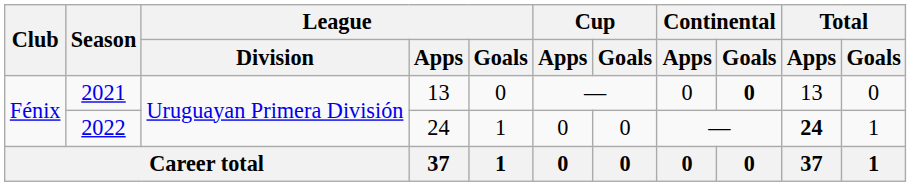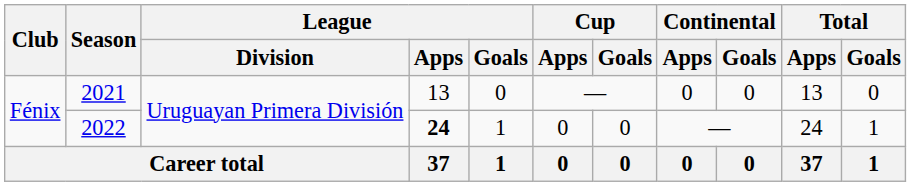(749, 92) bold -> (749, 92) normal
(438, 127) normal -> (438, 127) bold
(811, 127) bold -> (811, 127) normal
